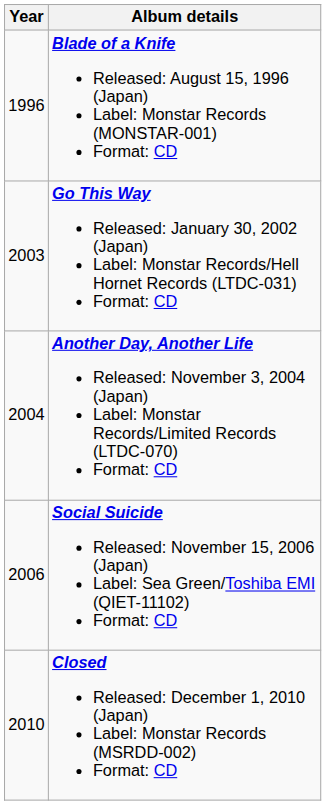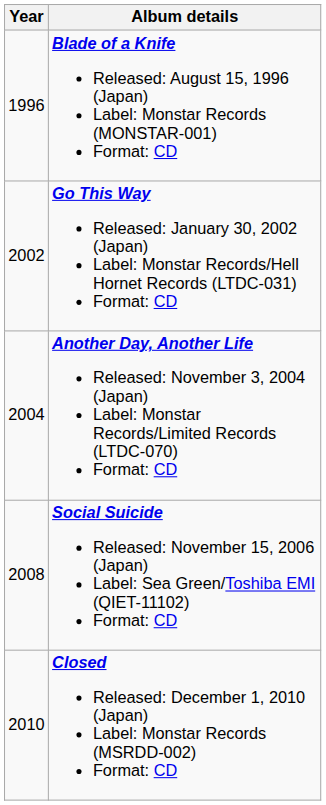(26, 255) 2003 -> (26, 255) 2002
(26, 574) 2006 -> (26, 574) 2008
